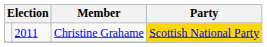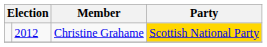(26, 32) 2011 -> (26, 32) 2012
